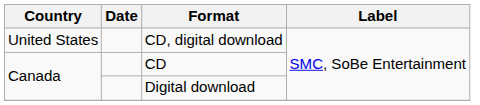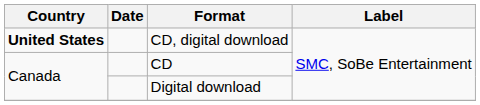(53, 40) normal -> (56, 40) bold
